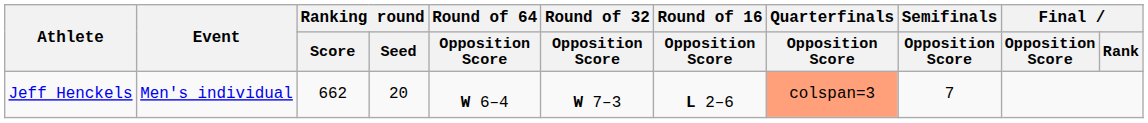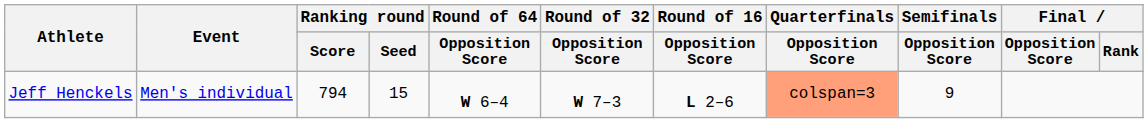(333, 94) 662 -> (333, 94) 794
(399, 94) 20 -> (399, 94) 15
(950, 94) 7 -> (950, 94) 9
